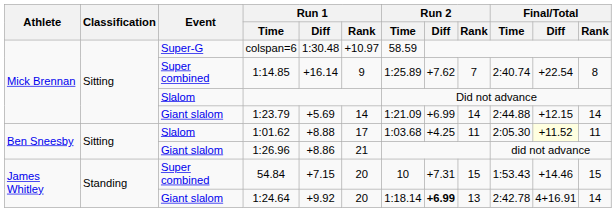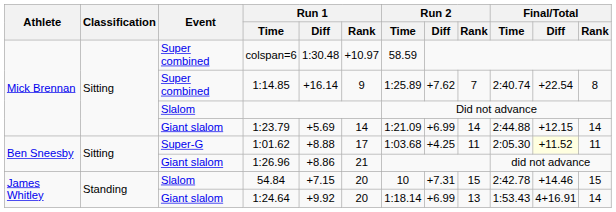(182, 48) Super-G -> (185, 55) Super combined
(178, 132) Slalom -> (182, 145) Super-G
(185, 174) Super combined -> (178, 180) Slalom
(511, 174) 1:53.43 -> (511, 180) 2:42.78
(441, 198) bold -> (441, 198) normal
(511, 198) 2:42.78 -> (511, 198) 1:53.43
